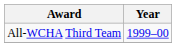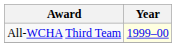(148, 33) no background -> (148, 33) lightyellow background
